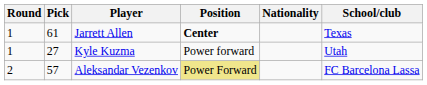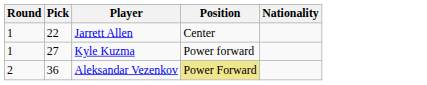- column: (372, 13)
(53, 32) 61 -> (53, 32) 22
(201, 32) bold -> (199, 32) normal
(53, 70) 57 -> (53, 70) 36
